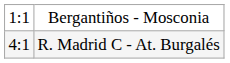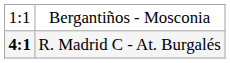(19, 44) normal -> (20, 44) bold
